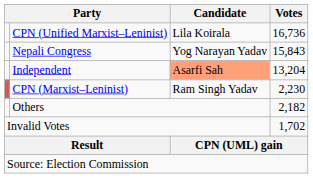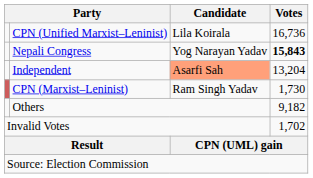(289, 51) normal -> (289, 51) bold
(292, 88) 2,230 -> (292, 88) 1,730
(292, 107) 2,182 -> (292, 107) 9,182
